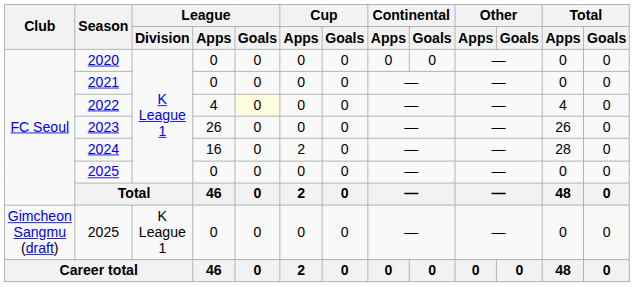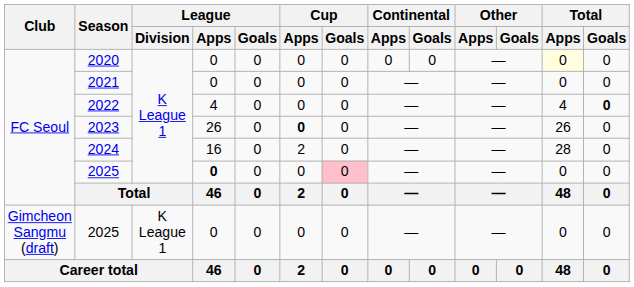(563, 60) no background -> (563, 60) lightyellow background
(257, 104) lightyellow background -> (257, 104) no background
(607, 104) normal -> (607, 104) bold
(301, 127) normal -> (301, 127) bold
(214, 171) normal -> (214, 171) bold
(345, 171) no background -> (345, 171) pink background
